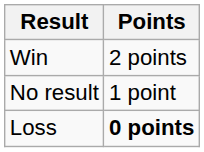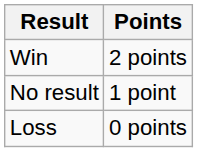(152, 127) bold -> (148, 127) normal
